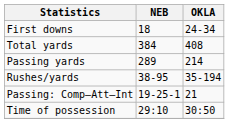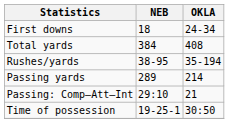rows swapped: (43, 78) <-> (46, 61)
(159, 94) 19-25-1 -> (153, 94) 29:10
(153, 110) 29:10 -> (159, 110) 19-25-1
